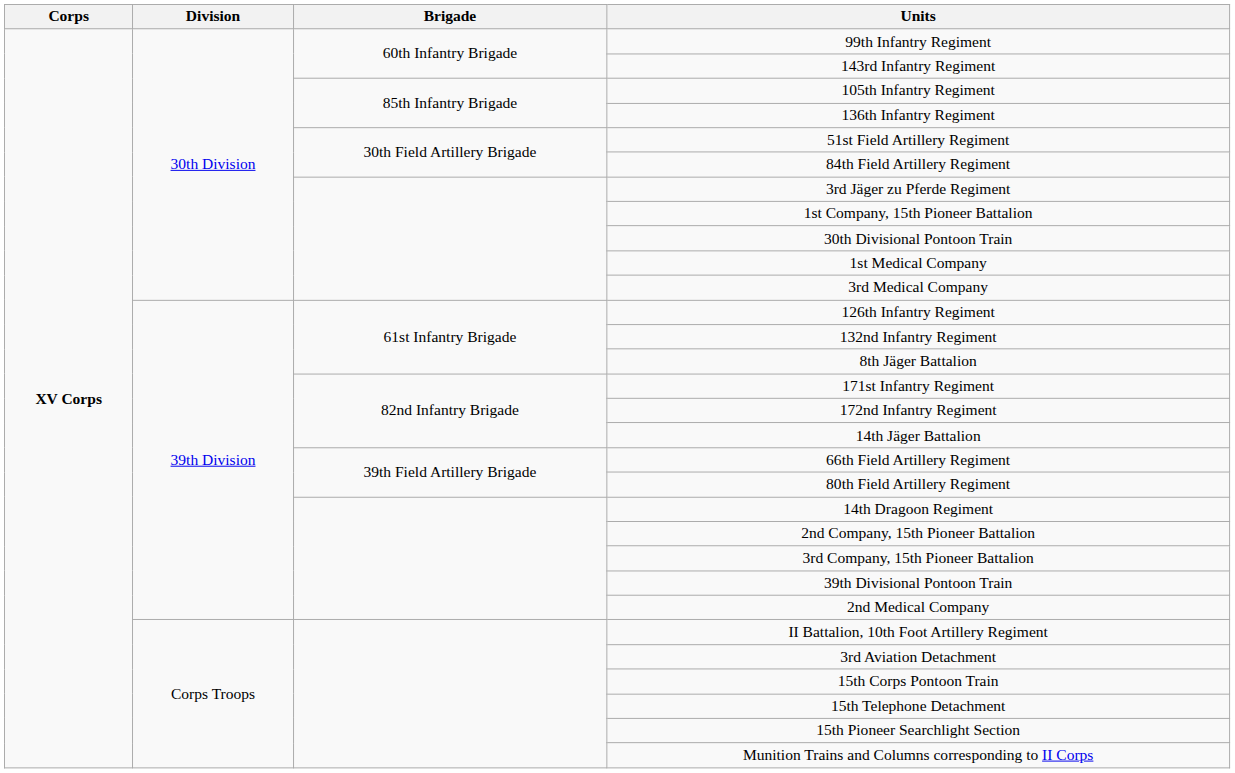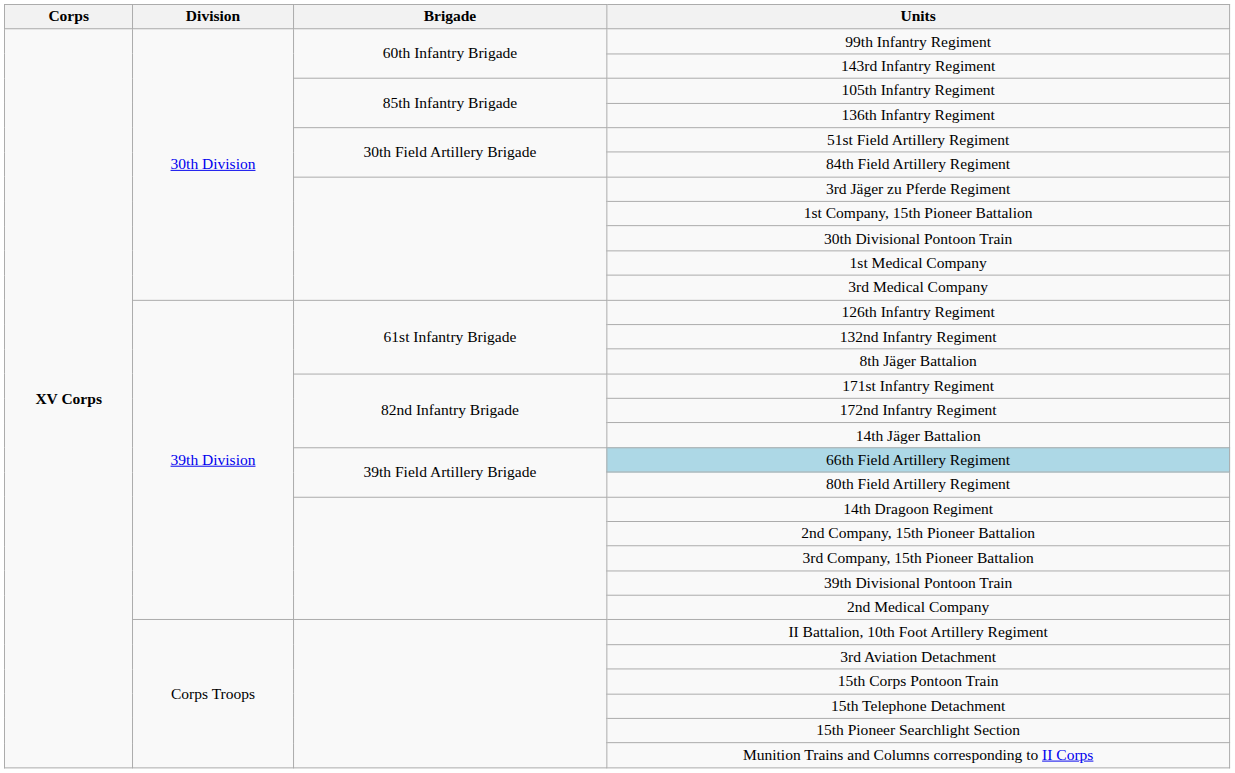(918, 459) no background -> (918, 459) lightblue background
